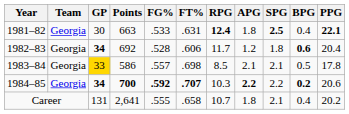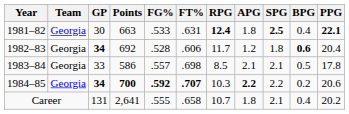(99, 65) gold background -> (99, 65) no background
(304, 83) bold -> (304, 83) normal
